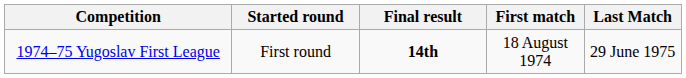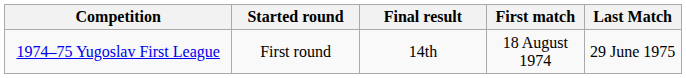(423, 51) bold -> (423, 51) normal
